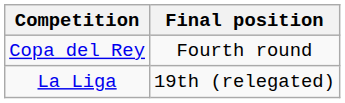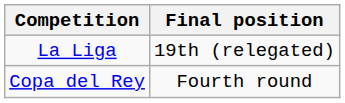rows swapped: (77, 82) <-> (77, 51)
